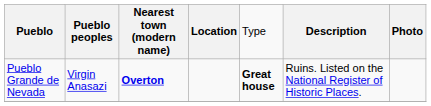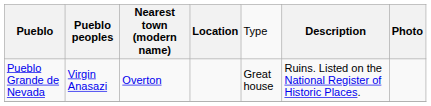(143, 80) bold -> (142, 80) normal
(258, 80) bold -> (258, 80) normal
